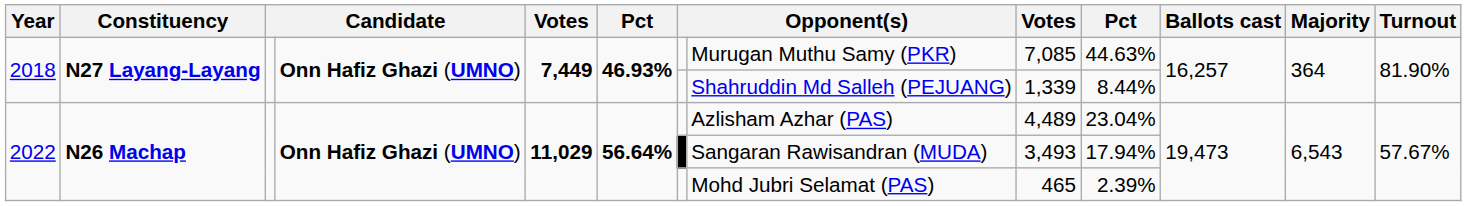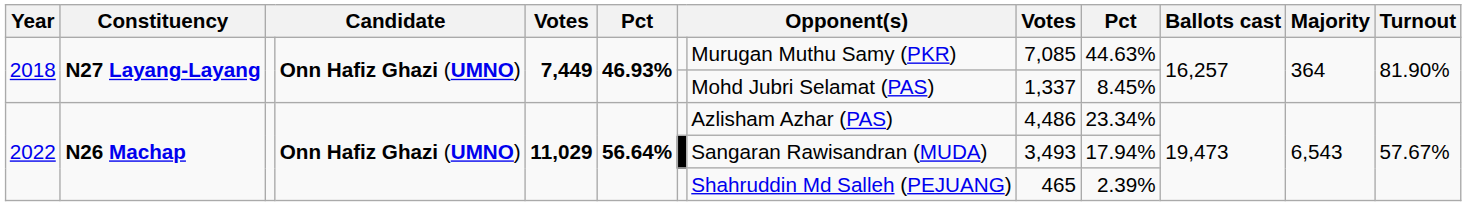(851, 86) Shahruddin Md Salleh (PEJUANG) -> (813, 86) Mohd Jubri Selamat (PAS)
(1050, 86) 1,339 -> (1050, 86) 1,337
(1126, 86) 8.44% -> (1126, 86) 8.45%
(1050, 119) 4,489 -> (1050, 119) 4,486
(1121, 119) 23.04% -> (1121, 119) 23.34%
(813, 185) Mohd Jubri Selamat (PAS) -> (851, 185) Shahruddin Md Salleh (PEJUANG)
